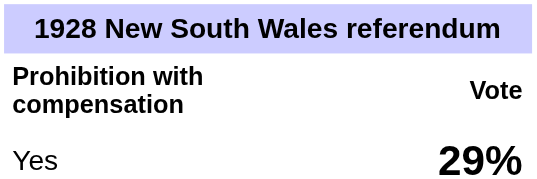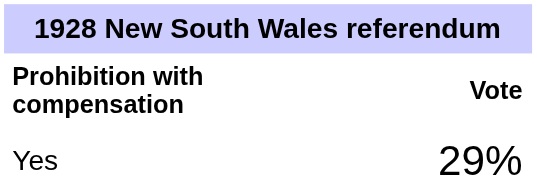(480, 161) bold -> (480, 161) normal
